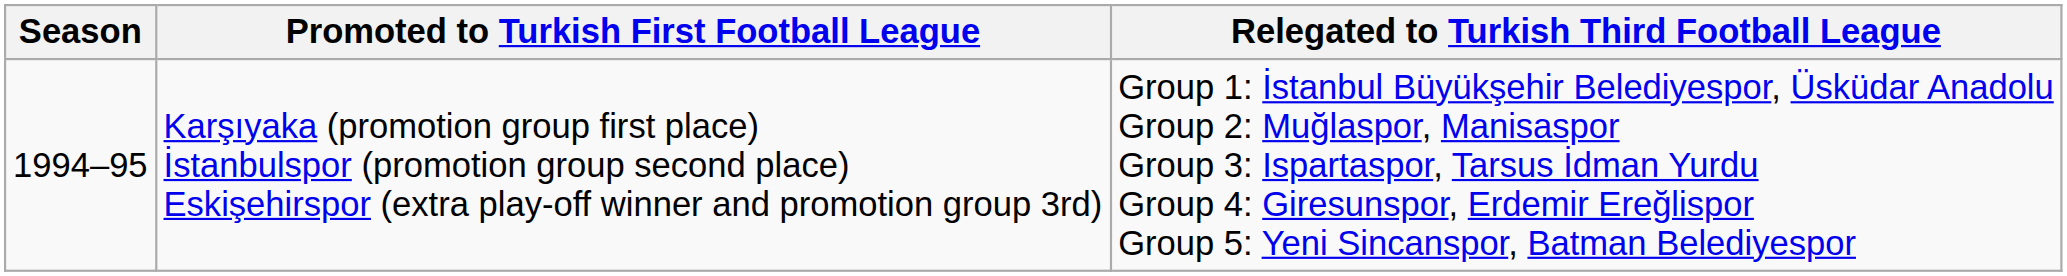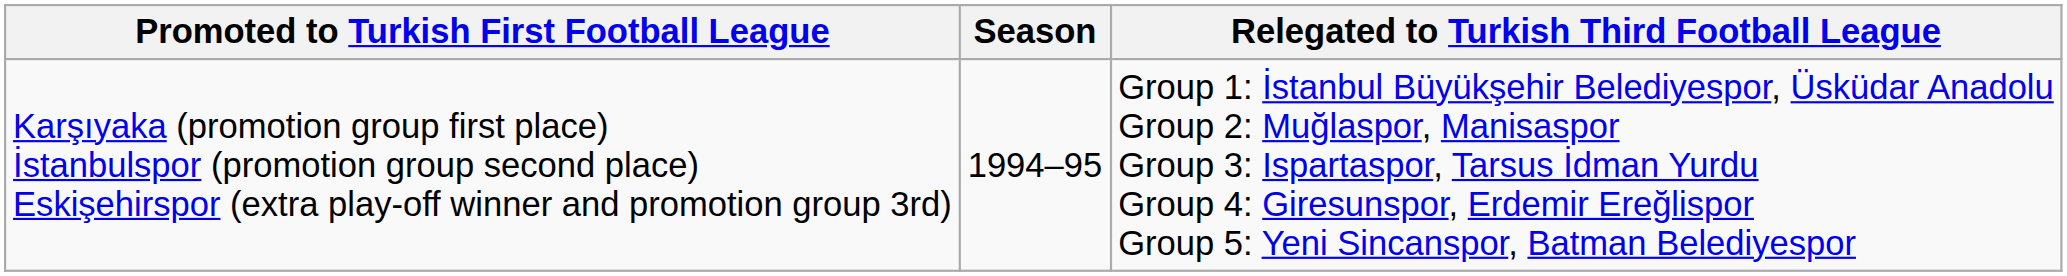columns swapped: (80, 31) <-> (633, 31)
